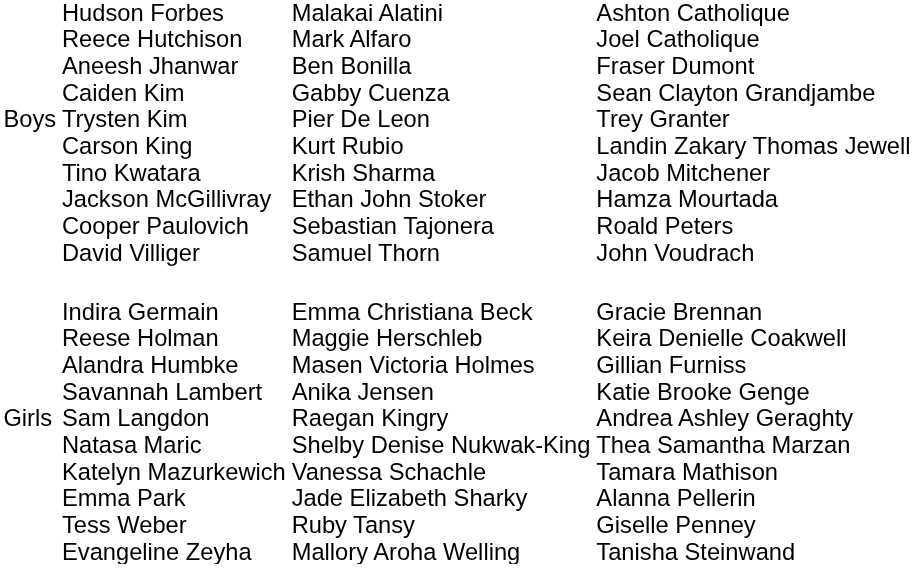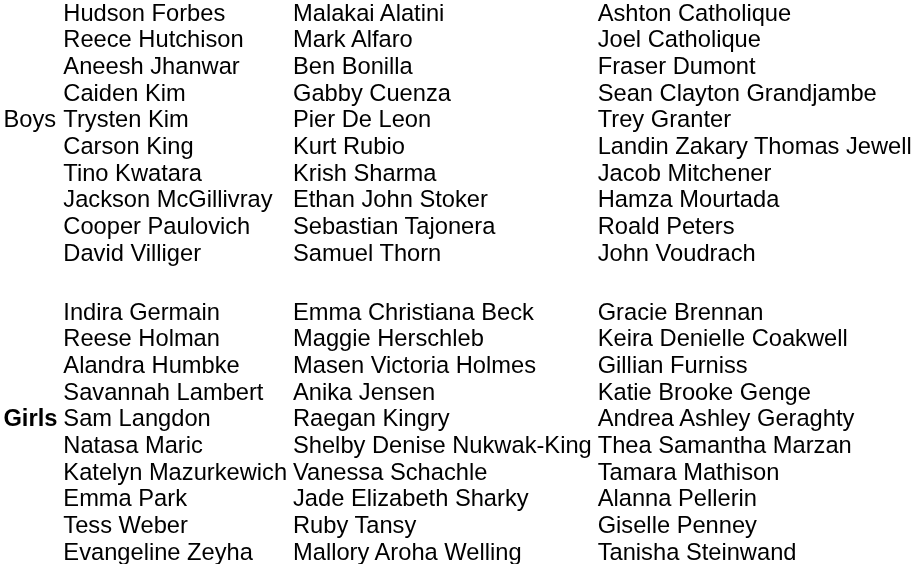(28, 418) normal -> (30, 418) bold
